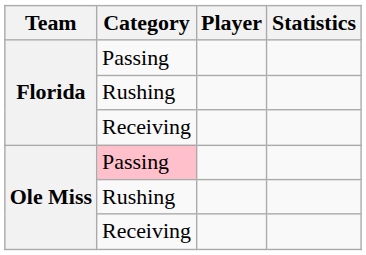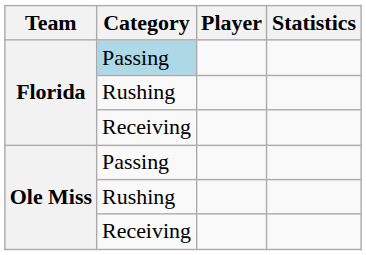(136, 57) no background -> (136, 57) lightblue background
(136, 161) pink background -> (136, 161) no background
